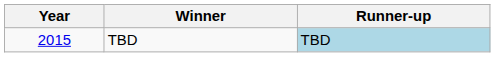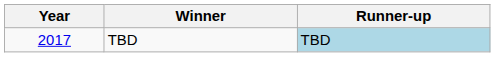(54, 39) 2015 -> (54, 39) 2017
